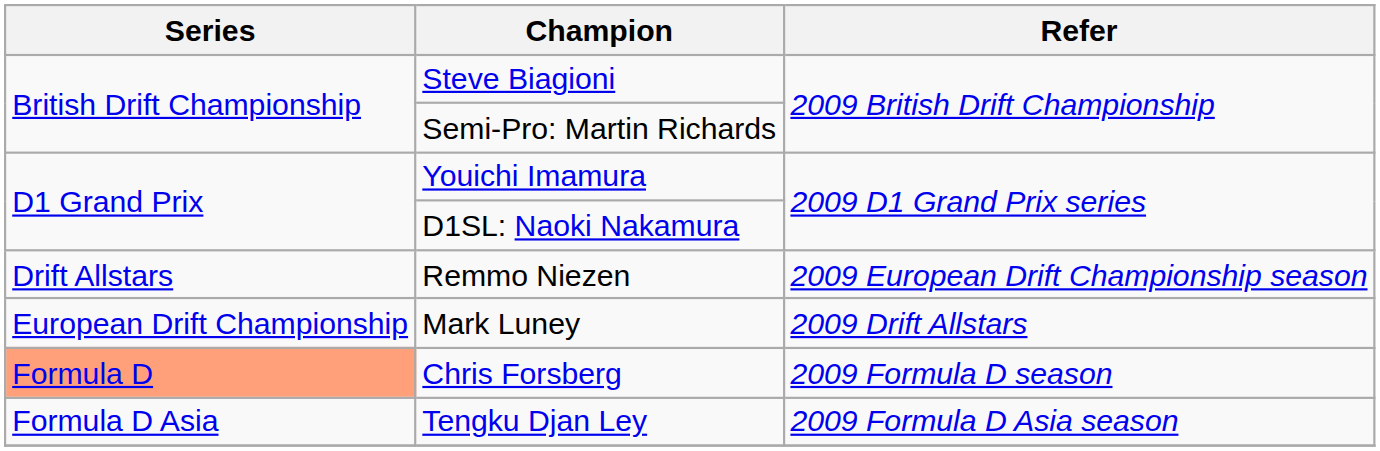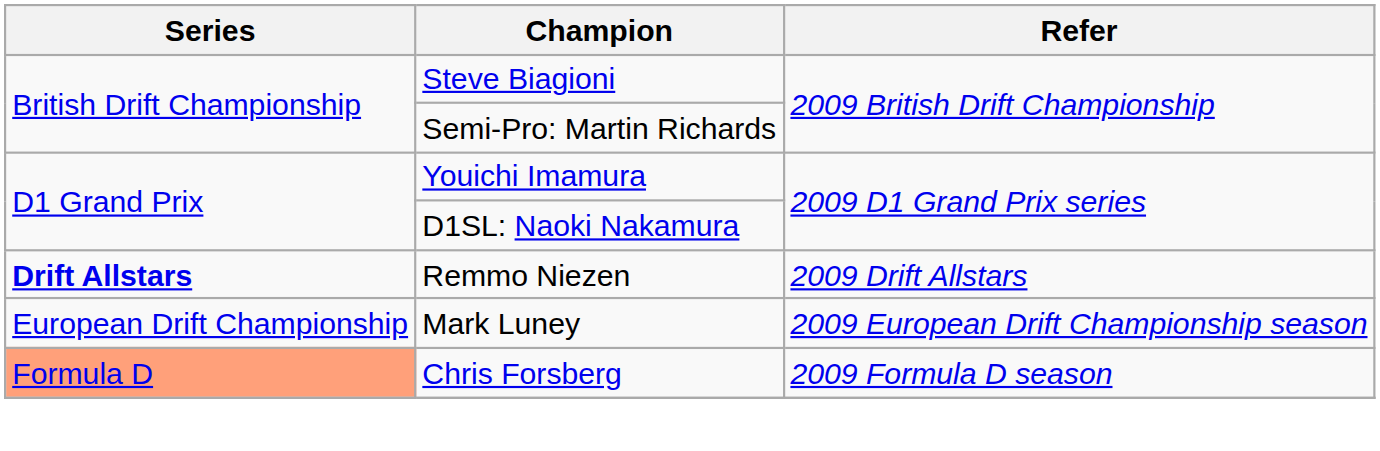(93, 274) normal -> (102, 274) bold
(1079, 274) 2009 European Drift Championship season -> (909, 274) 2009 Drift Allstars
(909, 323) 2009 Drift Allstars -> (1079, 323) 2009 European Drift Championship season
- row: (535, 421)
